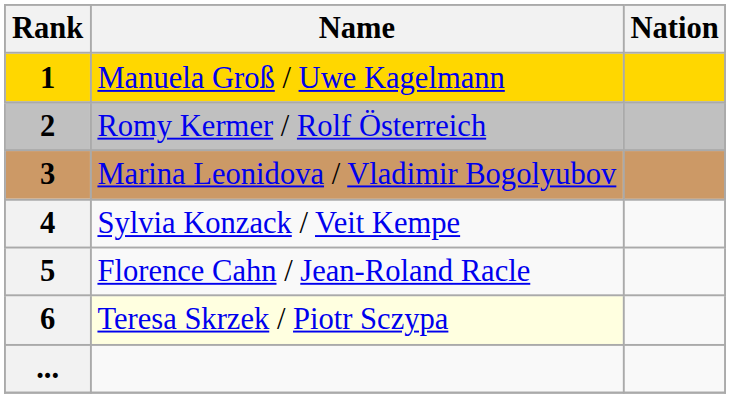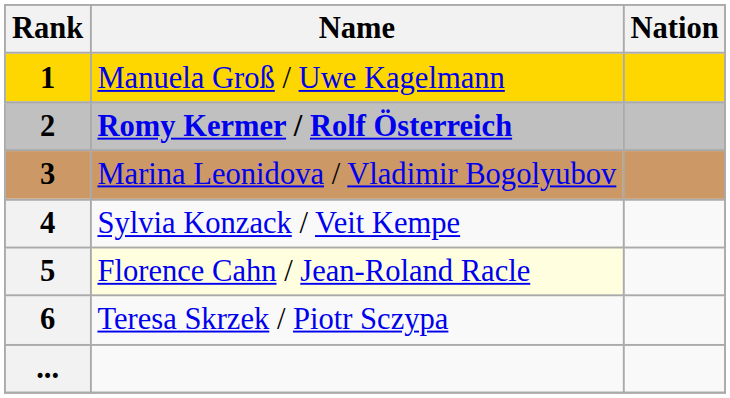(292, 125) normal -> (305, 125) bold
(314, 271) no background -> (314, 271) lightyellow background
(273, 319) lightyellow background -> (273, 319) no background
